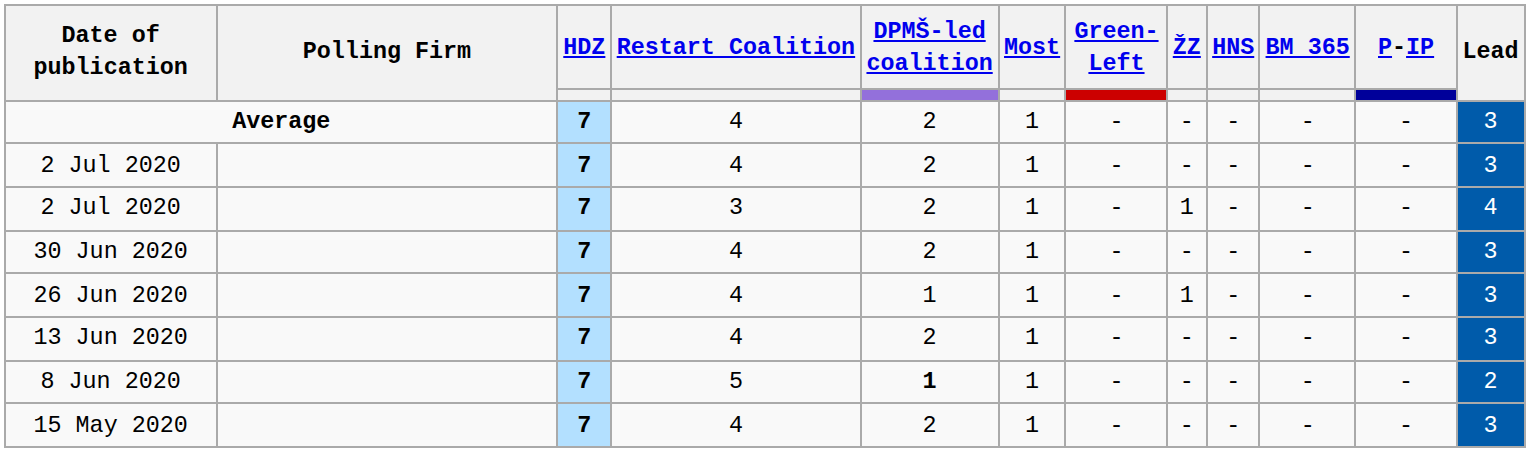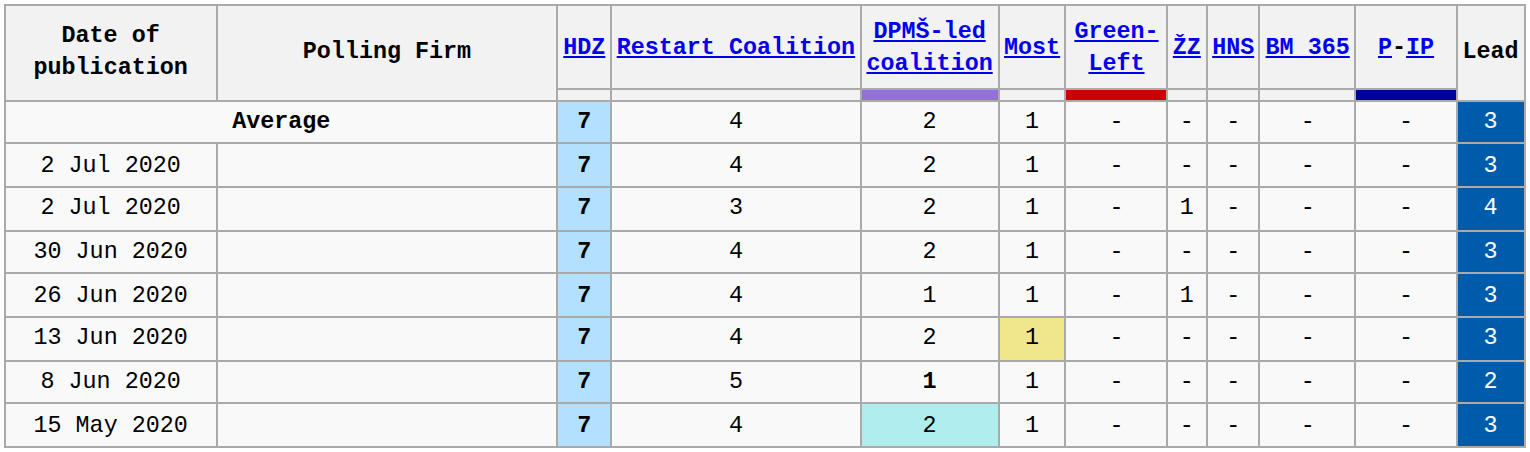(1032, 338) no background -> (1032, 338) khaki background
(930, 425) no background -> (930, 425) paleturquoise background
